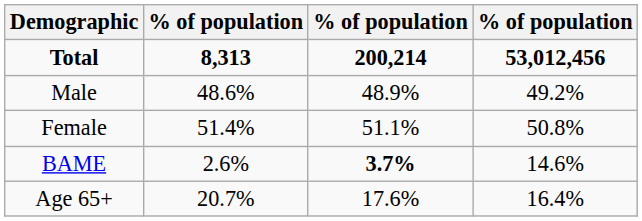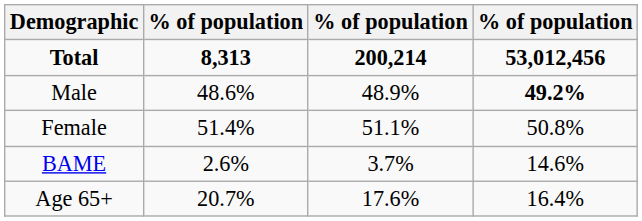(555, 92) normal -> (555, 92) bold
(391, 163) bold -> (391, 163) normal
